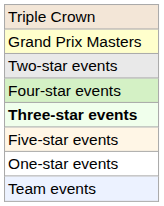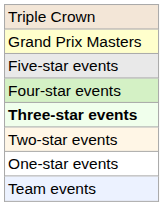(63, 66) Two-star events -> (63, 66) Five-star events
(63, 140) Five-star events -> (63, 140) Two-star events
